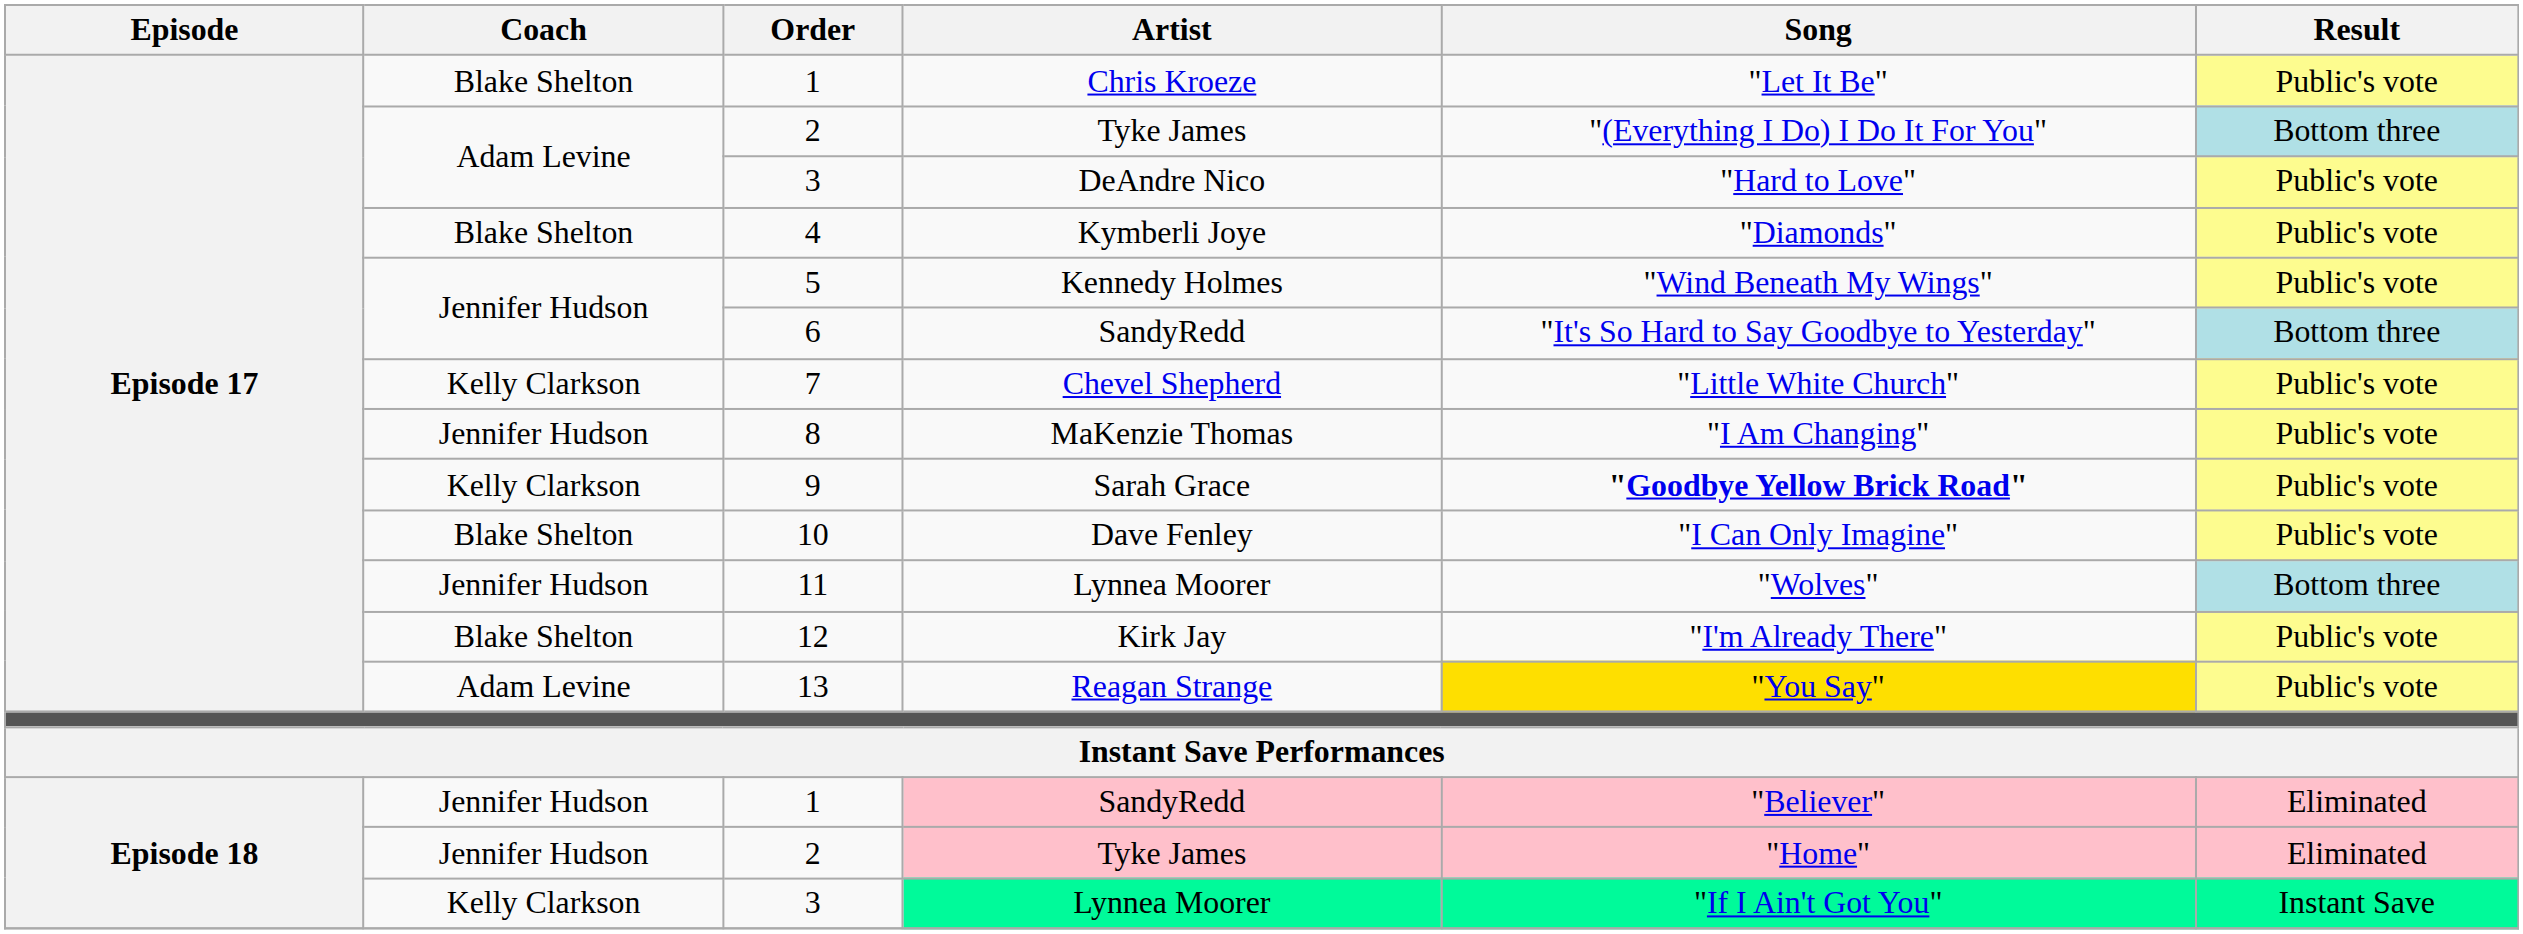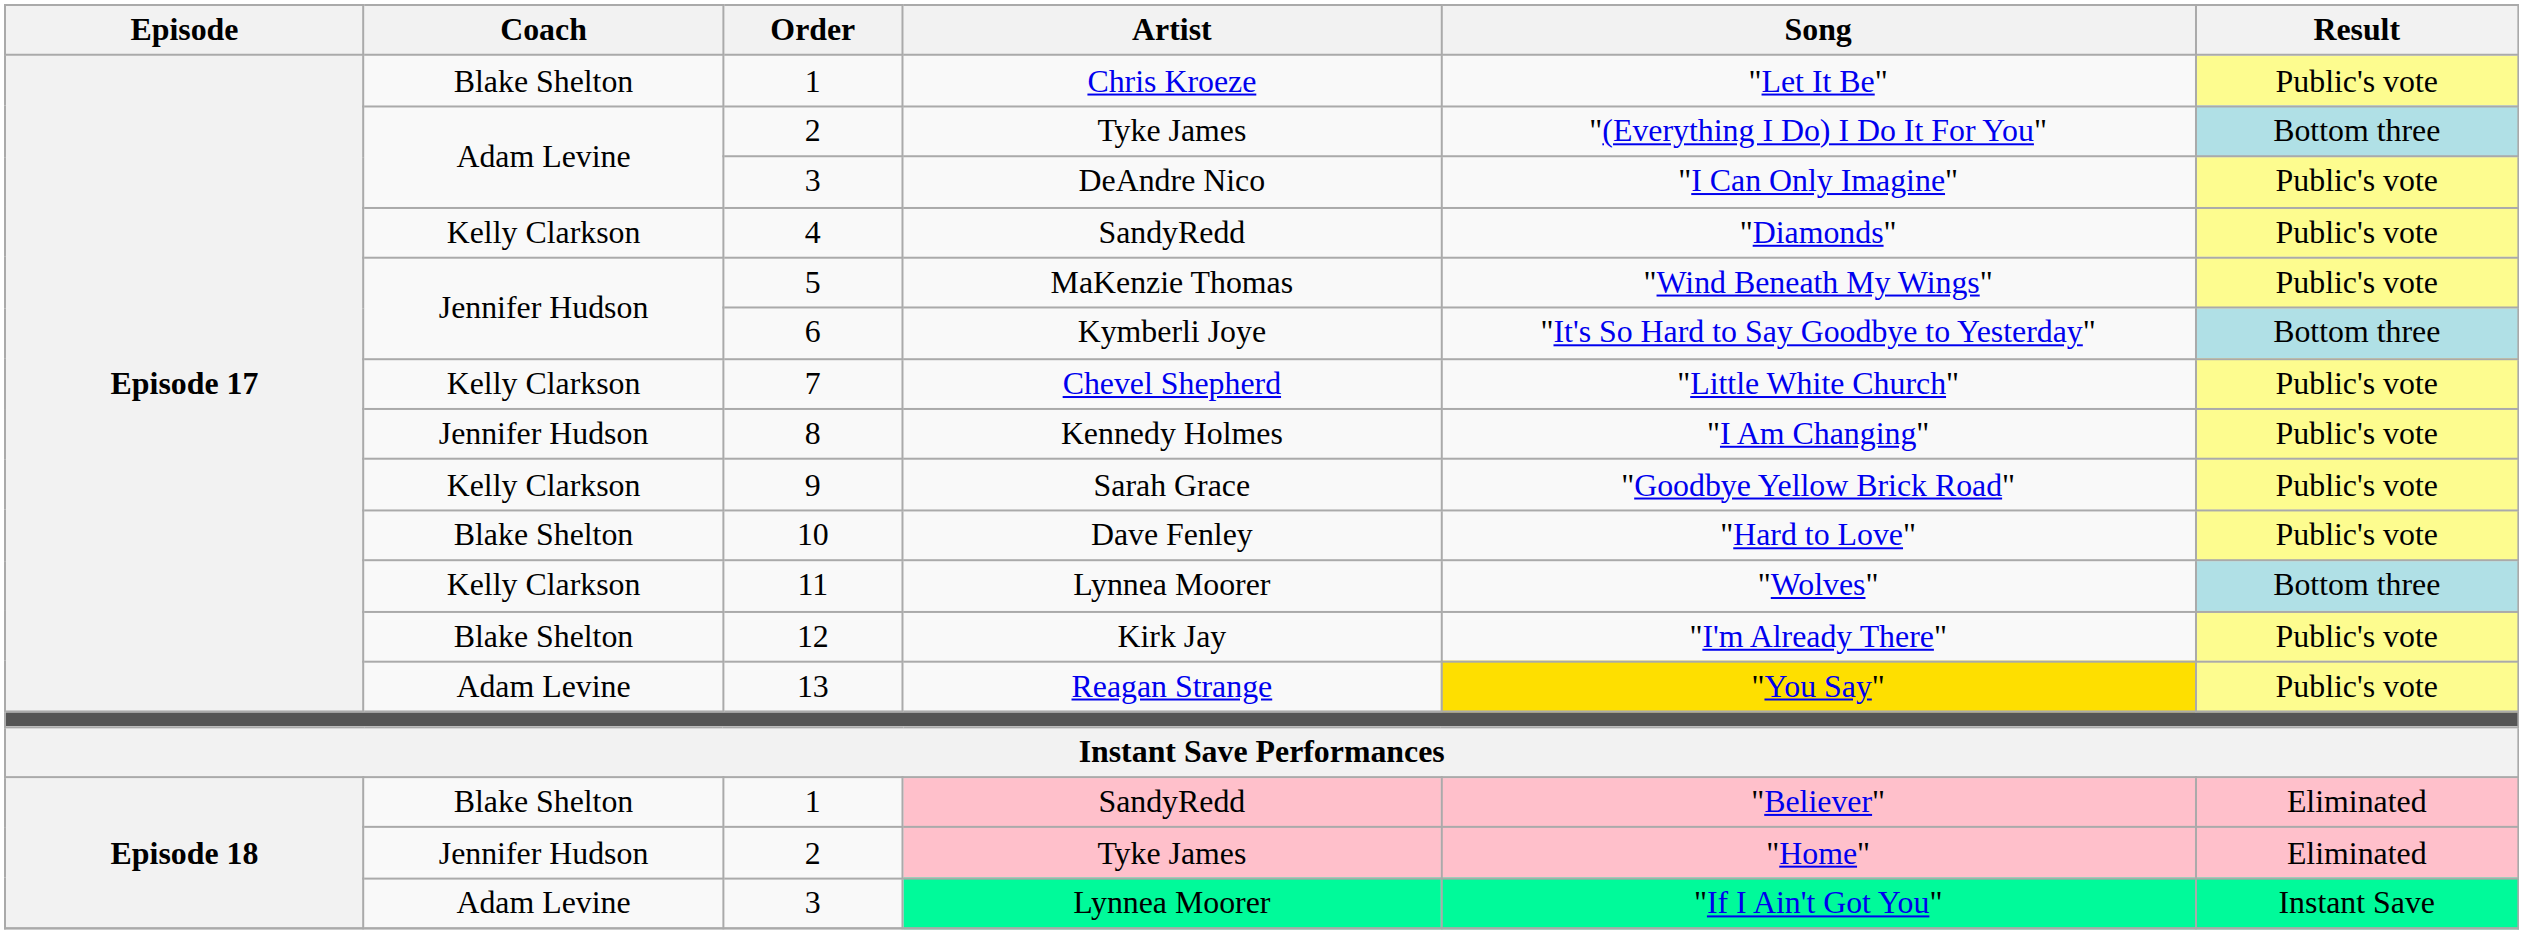(1818, 181) "Hard to Love" -> (1818, 181) "I Can Only Imagine"
(544, 231) Blake Shelton -> (544, 231) Kelly Clarkson
(1172, 231) Kymberli Joye -> (1172, 231) SandyRedd
(1172, 282) Kennedy Holmes -> (1172, 282) MaKenzie Thomas
(1172, 332) SandyRedd -> (1172, 332) Kymberli Joye
(1172, 433) MaKenzie Thomas -> (1172, 433) Kennedy Holmes
(1818, 484) bold -> (1818, 484) normal
(1818, 534) "I Can Only Imagine" -> (1818, 534) "Hard to Love"
(544, 585) Jennifer Hudson -> (544, 585) Kelly Clarkson
(544, 801) Jennifer Hudson -> (544, 801) Blake Shelton
(544, 902) Kelly Clarkson -> (544, 902) Adam Levine
